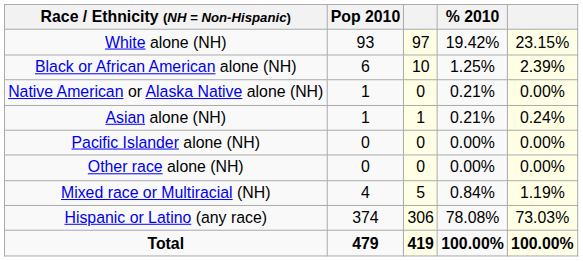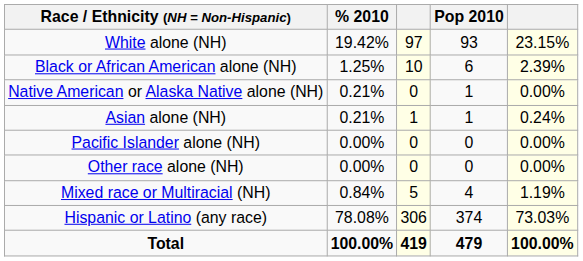columns swapped: (365, 17) <-> (473, 17)
